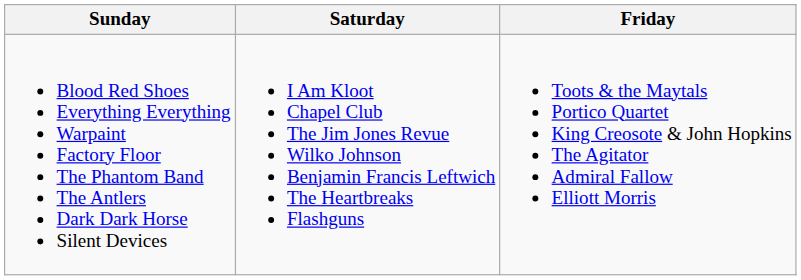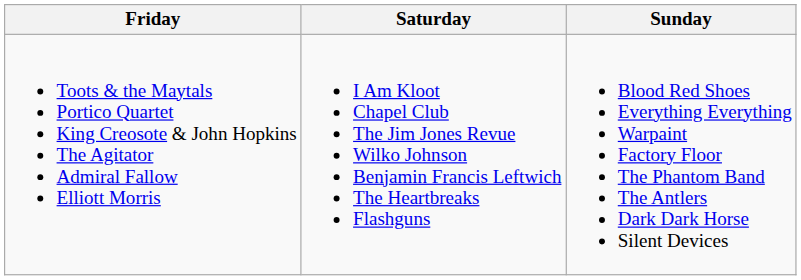columns swapped: (648, 19) <-> (120, 19)
